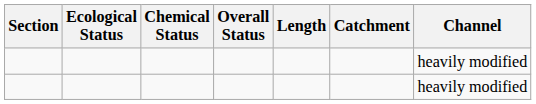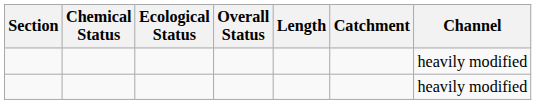columns swapped: (101, 26) <-> (177, 26)
